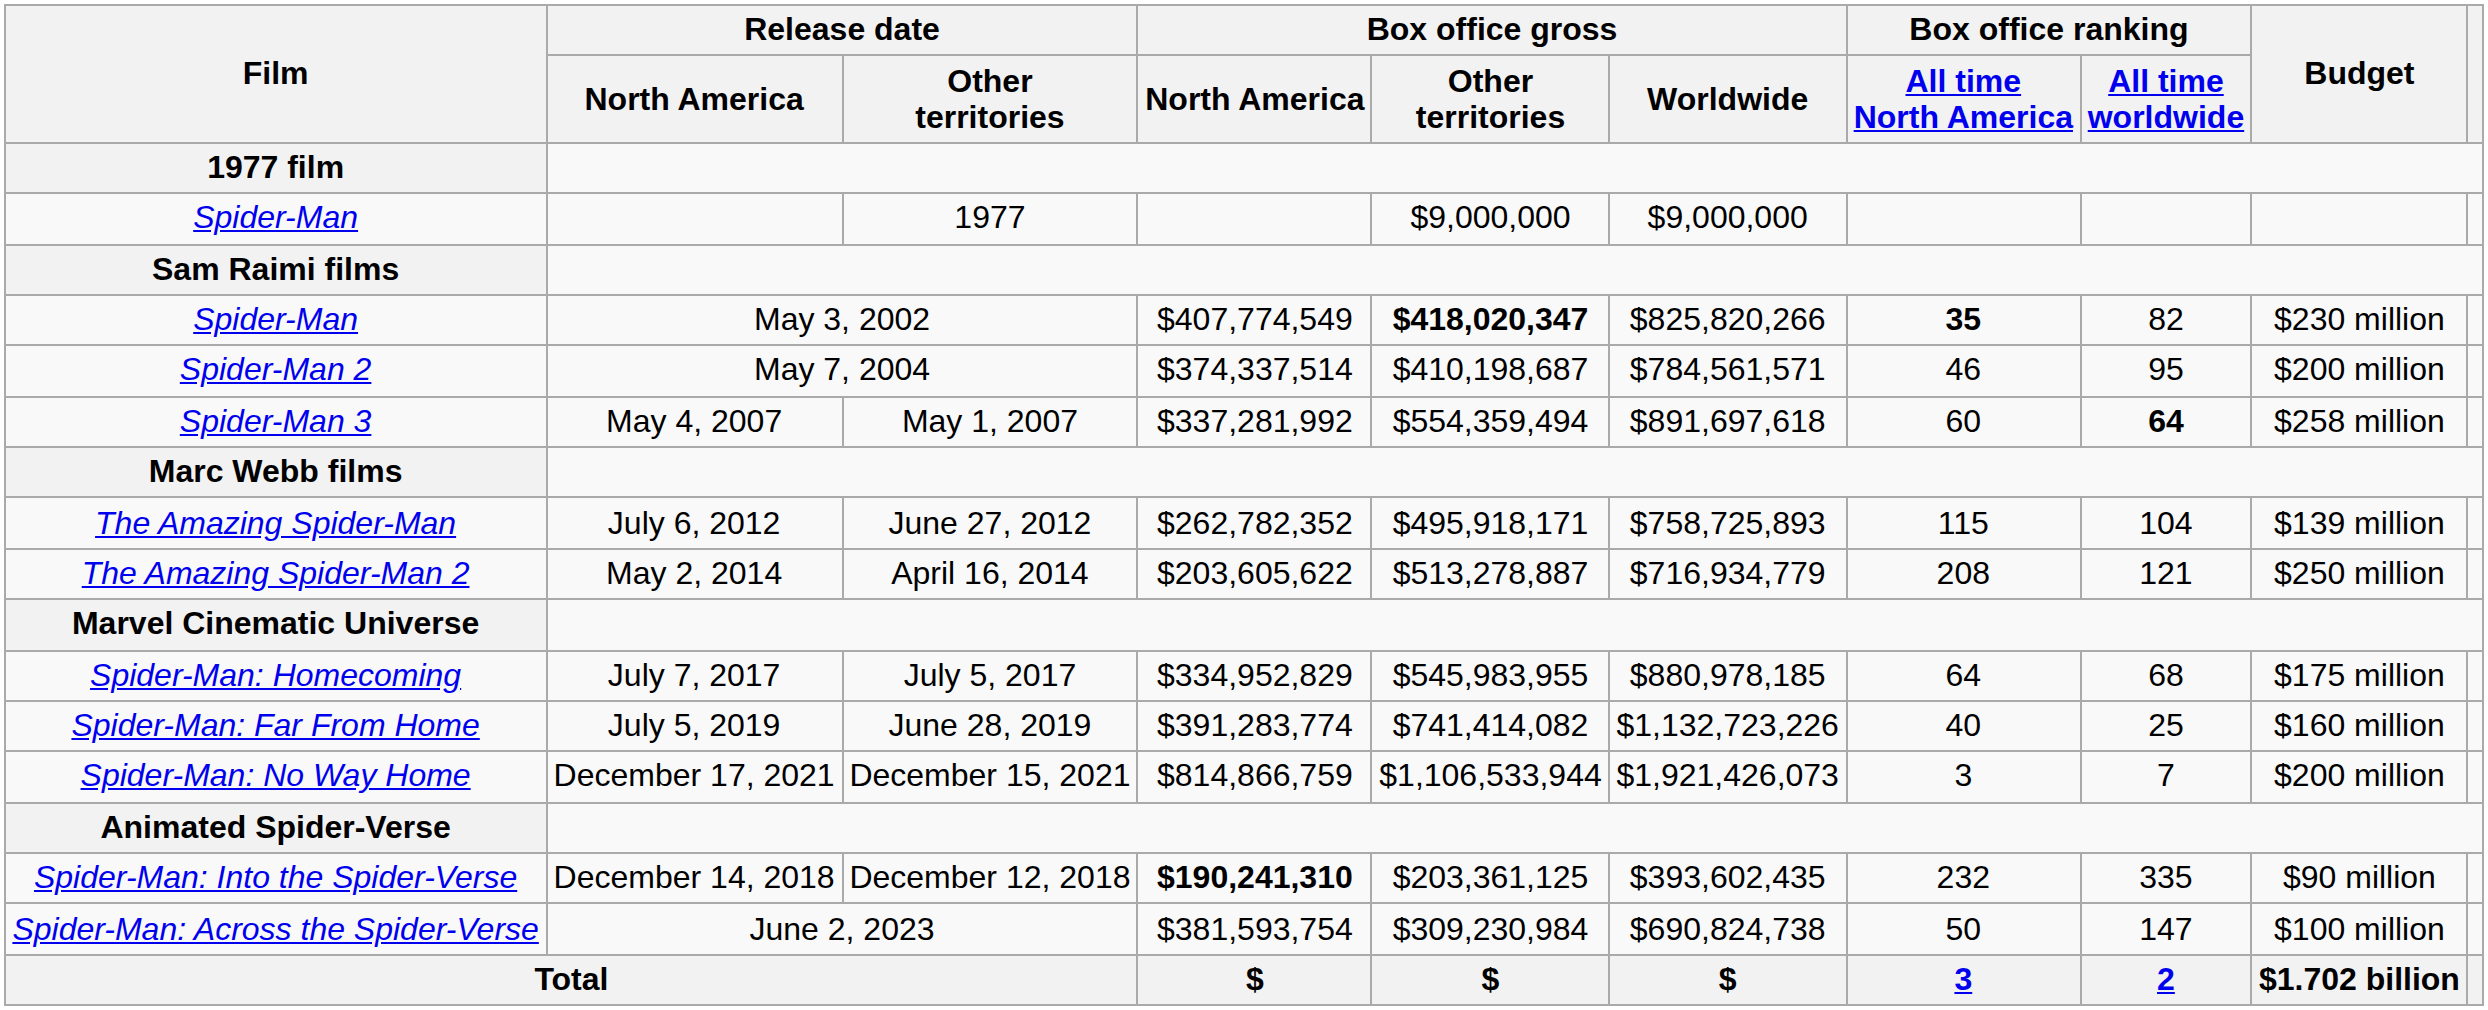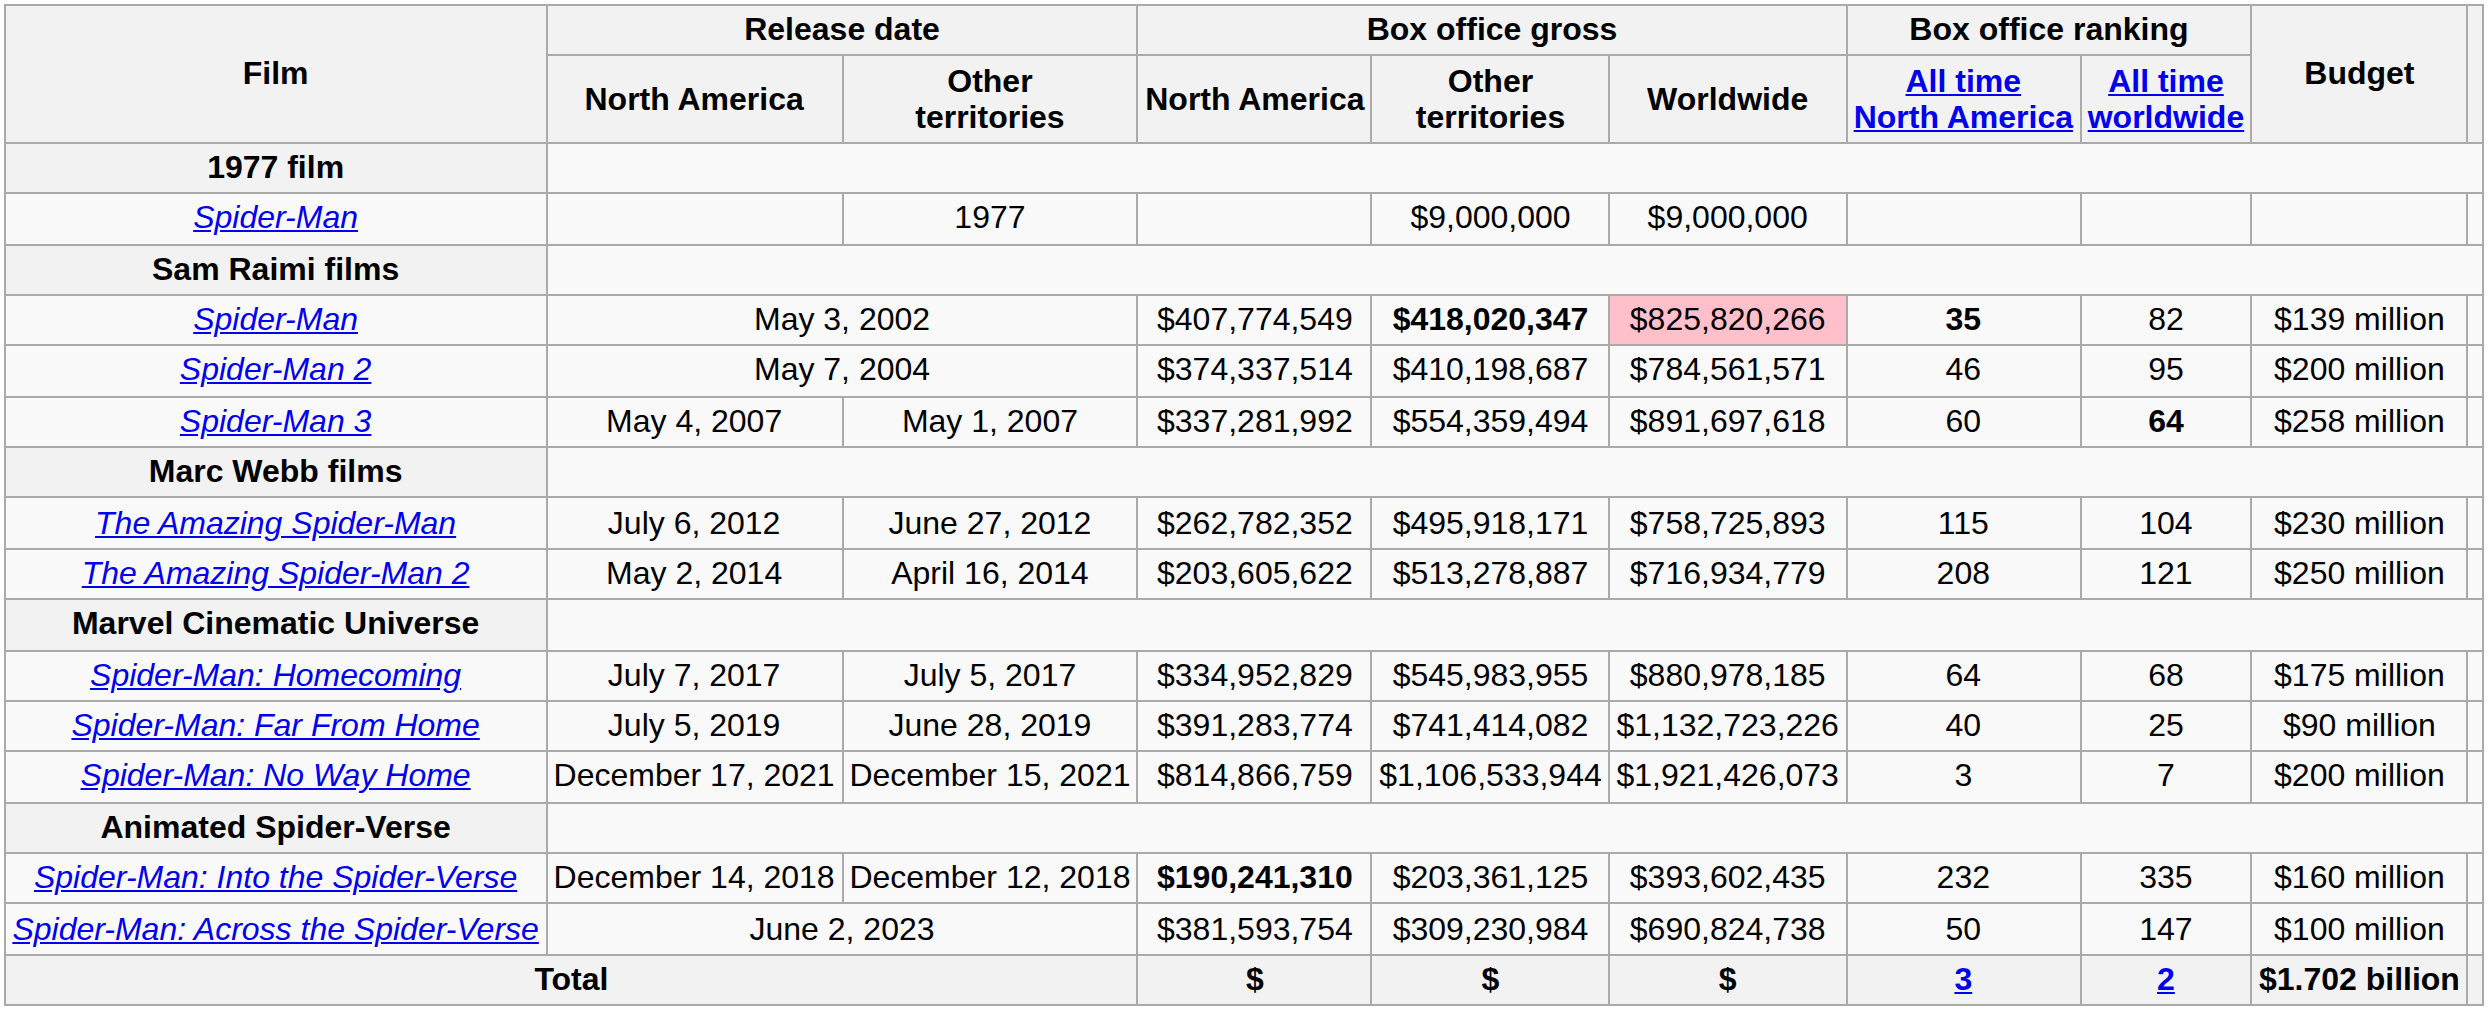(1728, 319) no background -> (1728, 319) pink background
(2359, 319) $230 million -> (2359, 319) $139 million
(2359, 522) $139 million -> (2359, 522) $230 million
(2359, 725) $160 million -> (2359, 725) $90 million
(2359, 877) $90 million -> (2359, 877) $160 million
